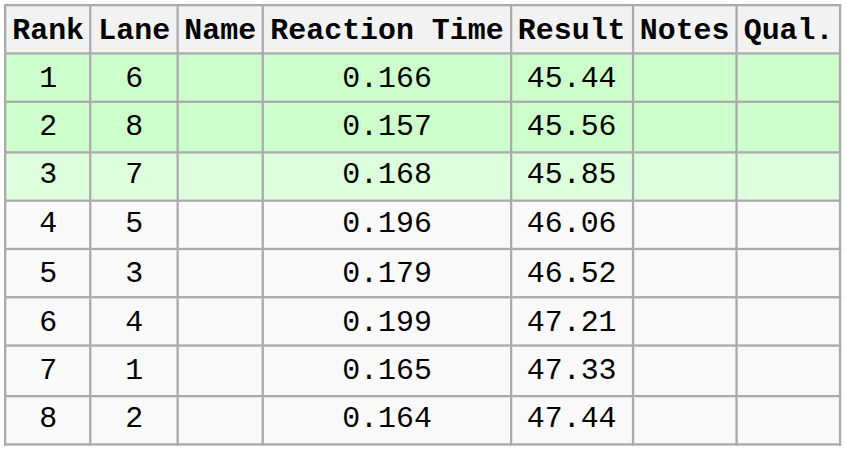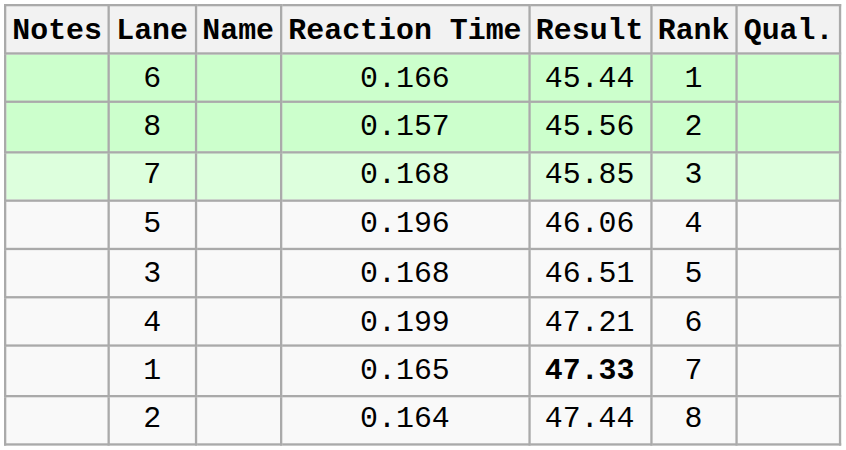columns swapped: (48, 30) <-> (685, 30)
(387, 273) 0.179 -> (405, 273) 0.168
(572, 273) 46.52 -> (590, 273) 46.51
(572, 371) normal -> (590, 371) bold
